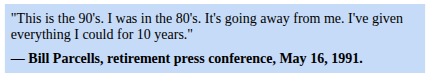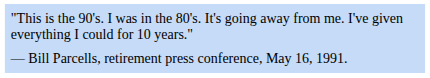(187, 58) bold -> (179, 58) normal
